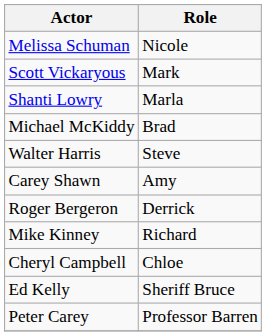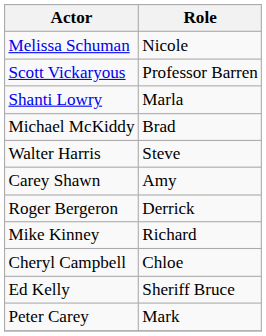(161, 72) Mark -> (200, 72) Professor Barren
(200, 316) Professor Barren -> (161, 316) Mark
